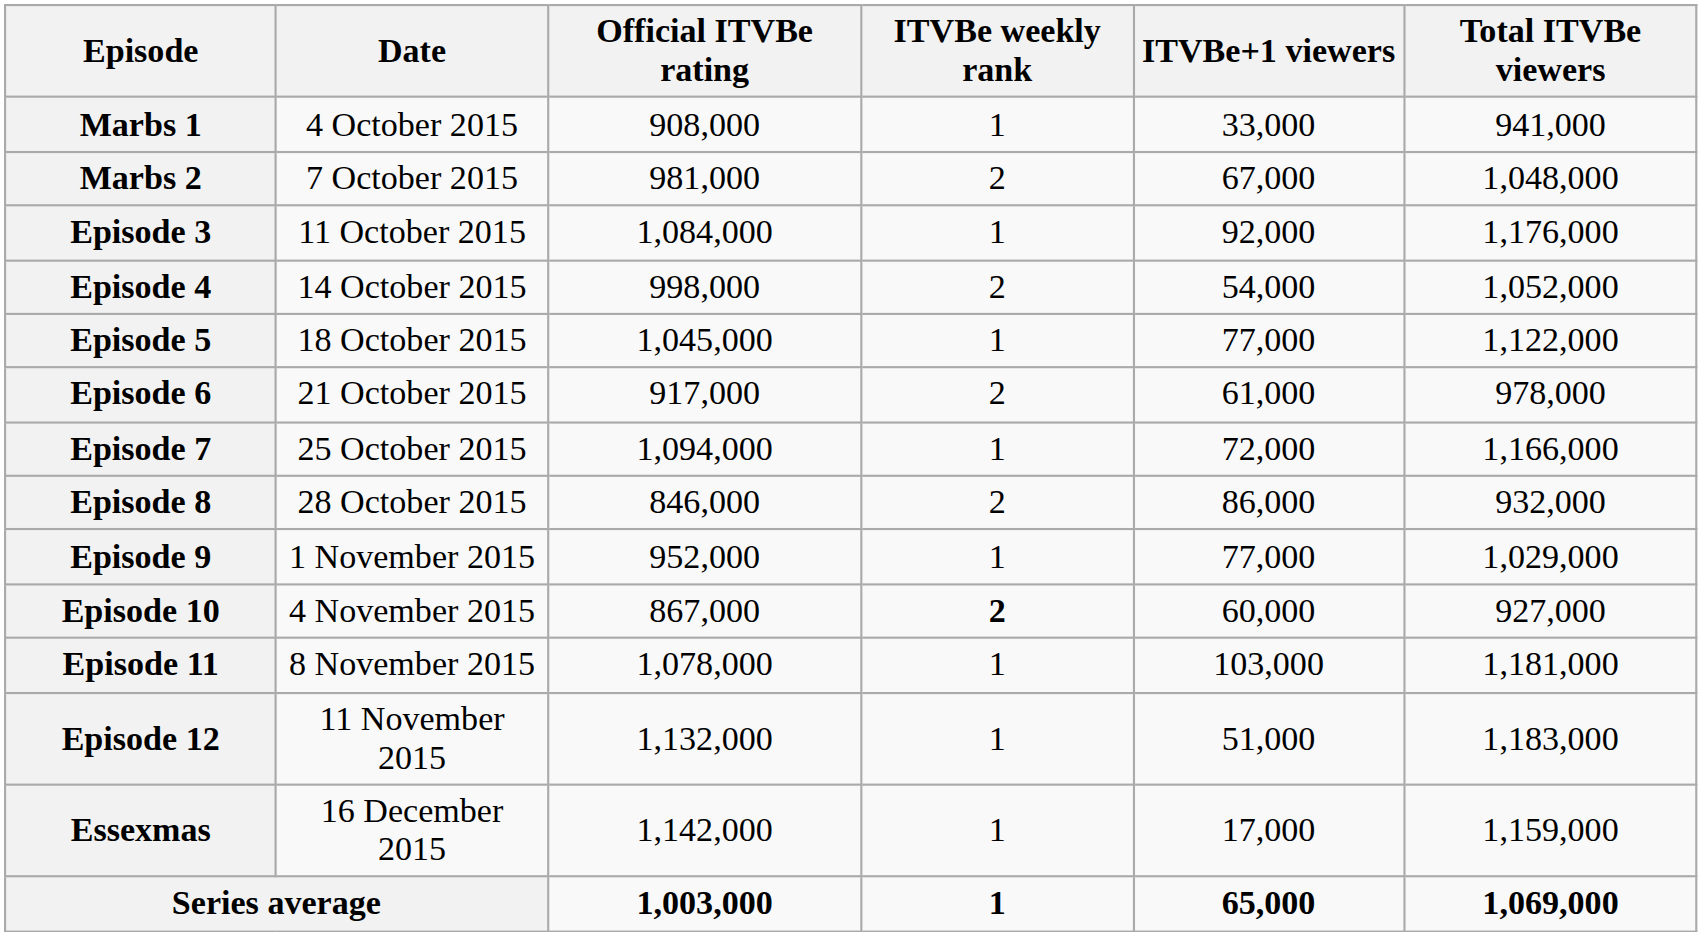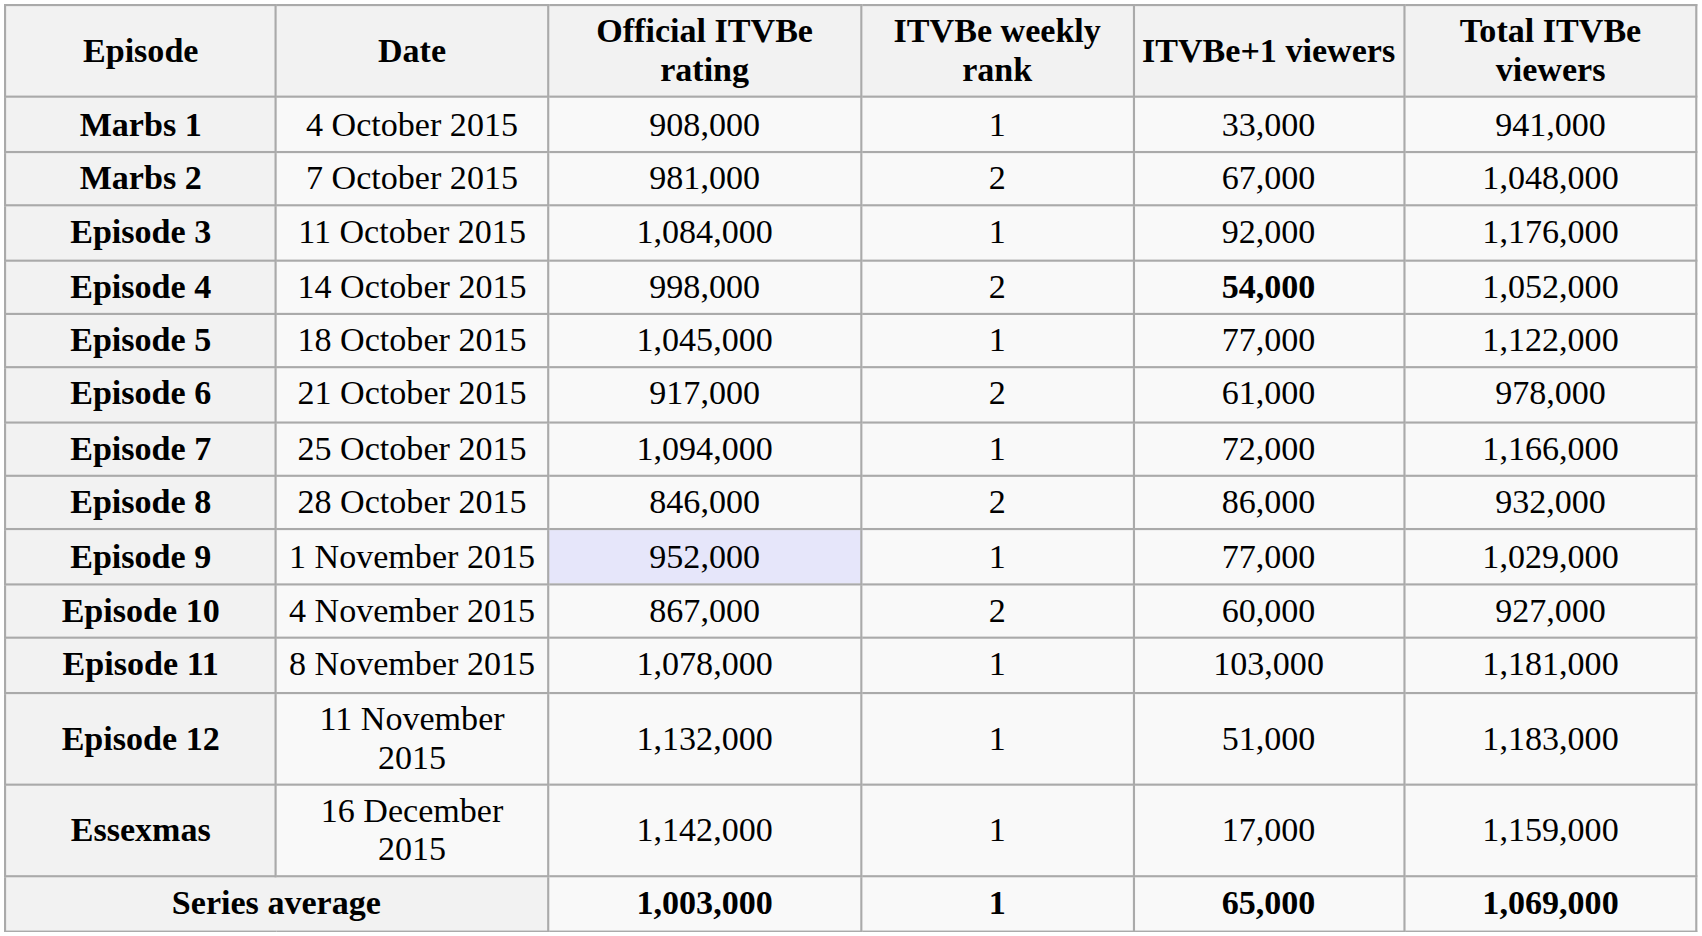(1269, 286) normal -> (1269, 286) bold
(705, 556) no background -> (705, 556) lavender background
(997, 610) bold -> (997, 610) normal
